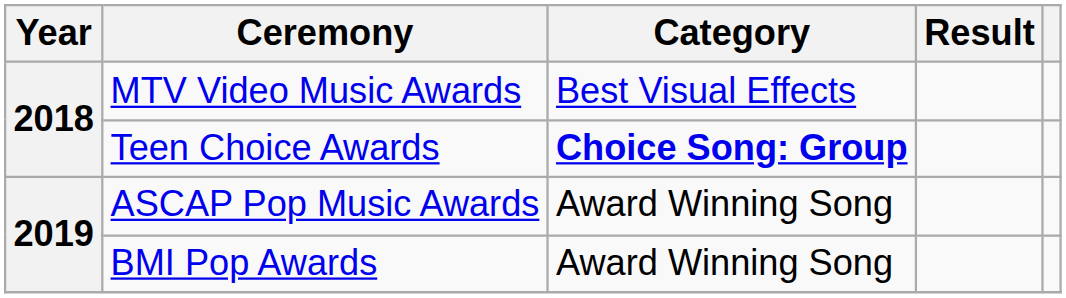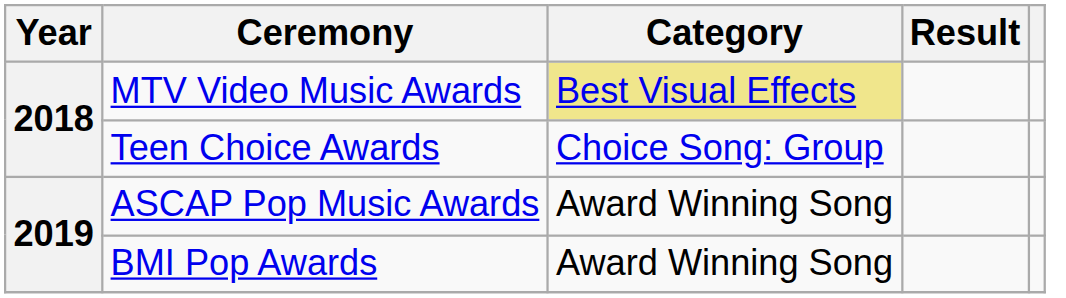(706, 90) no background -> (706, 90) khaki background
(732, 147) bold -> (720, 147) normal
